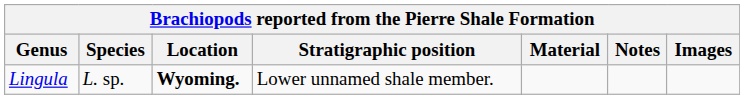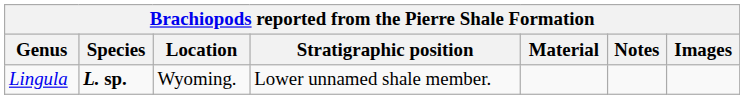(104, 79) normal -> (105, 79) bold
(198, 79) bold -> (197, 79) normal
